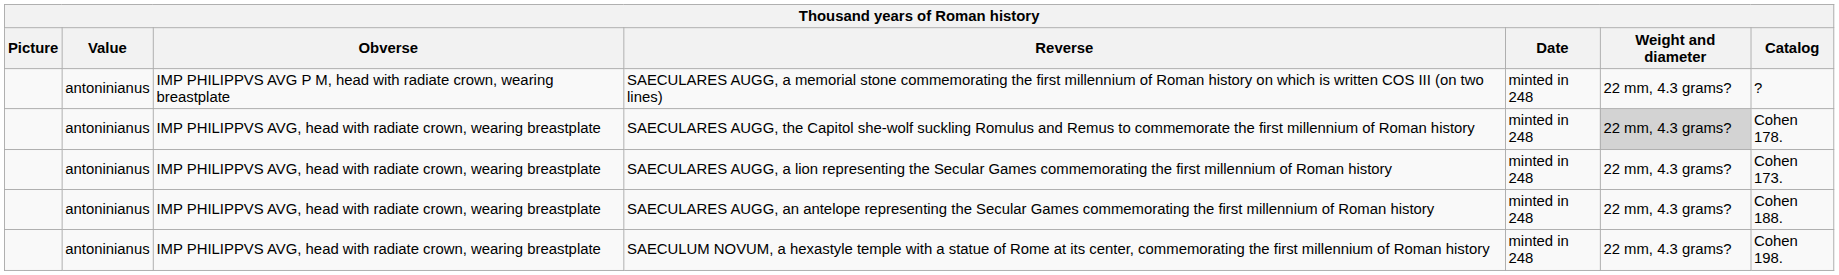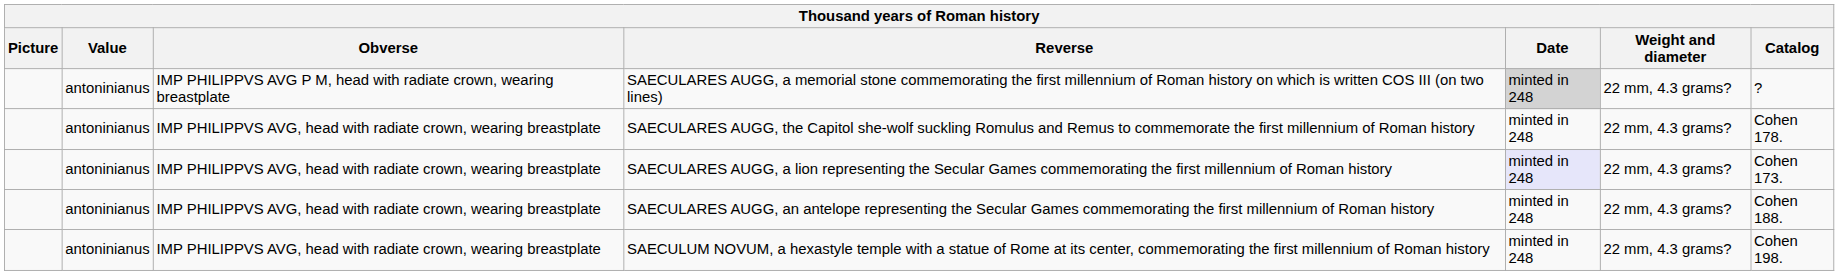(1539, 88) no background -> (1539, 88) lightgrey background
(1667, 128) lightgrey background -> (1667, 128) no background
(1539, 169) no background -> (1539, 169) lavender background
